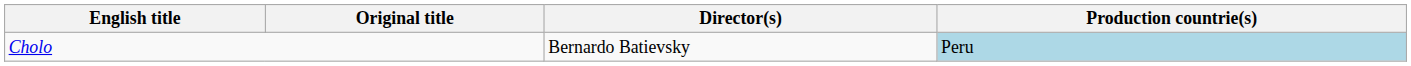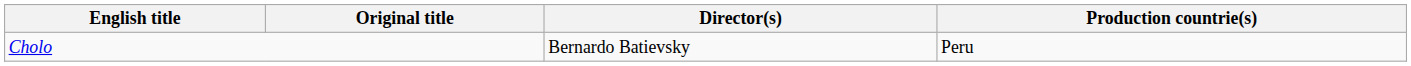(957, 46) lightblue background -> (957, 46) no background
